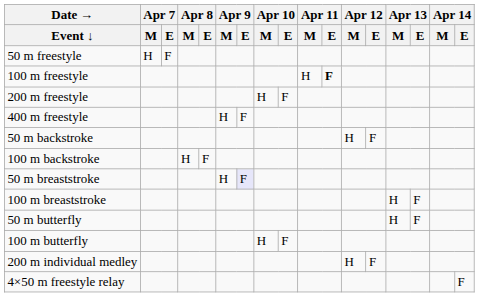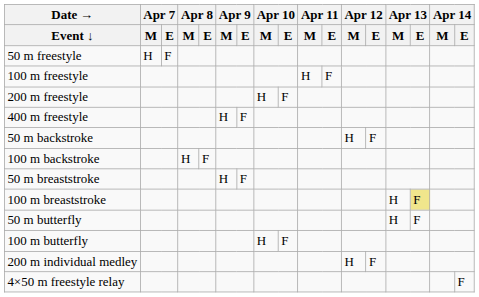(329, 76) bold -> (329, 76) normal
(243, 179) lavender background -> (243, 179) no background
(417, 199) no background -> (417, 199) khaki background
